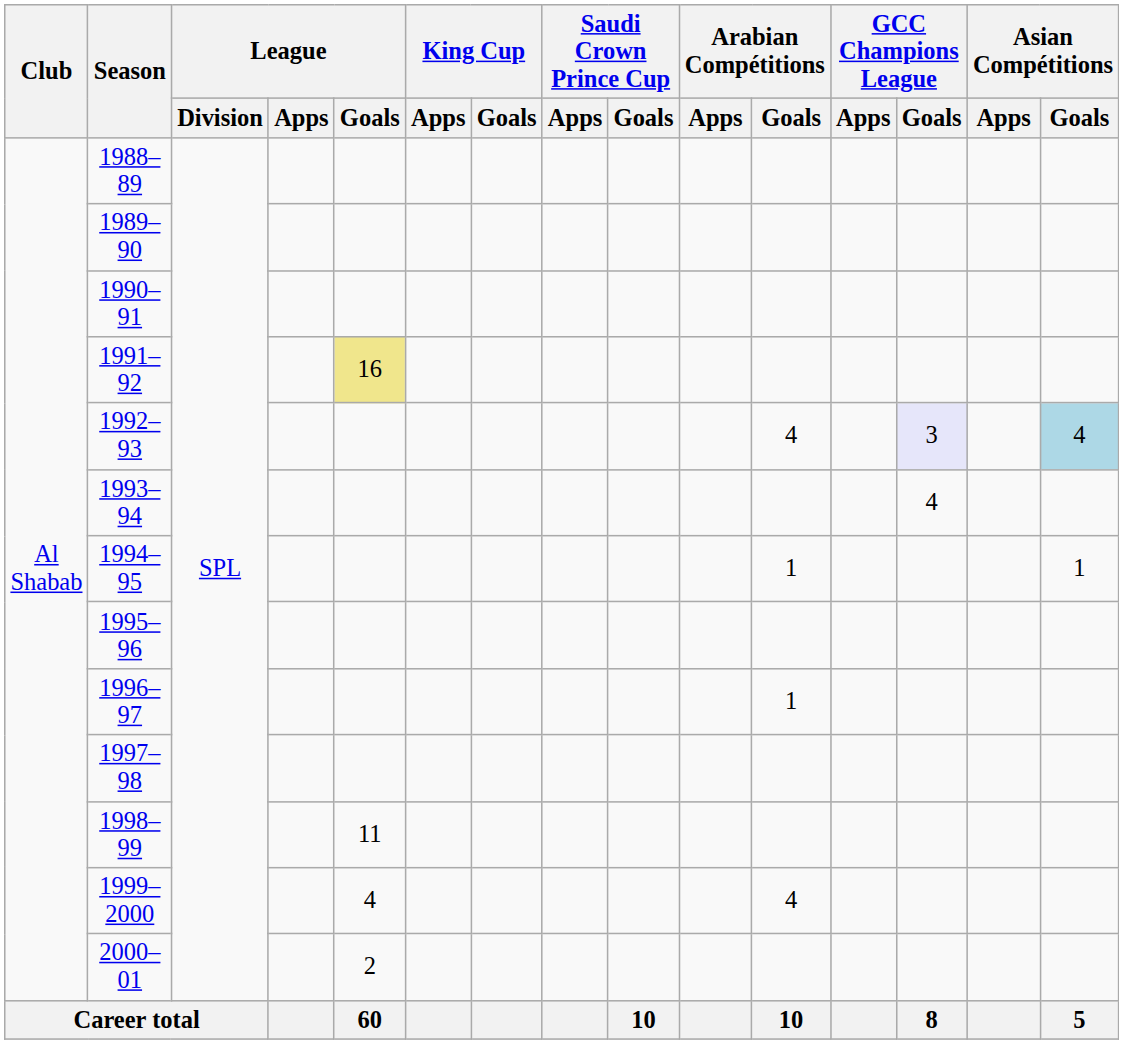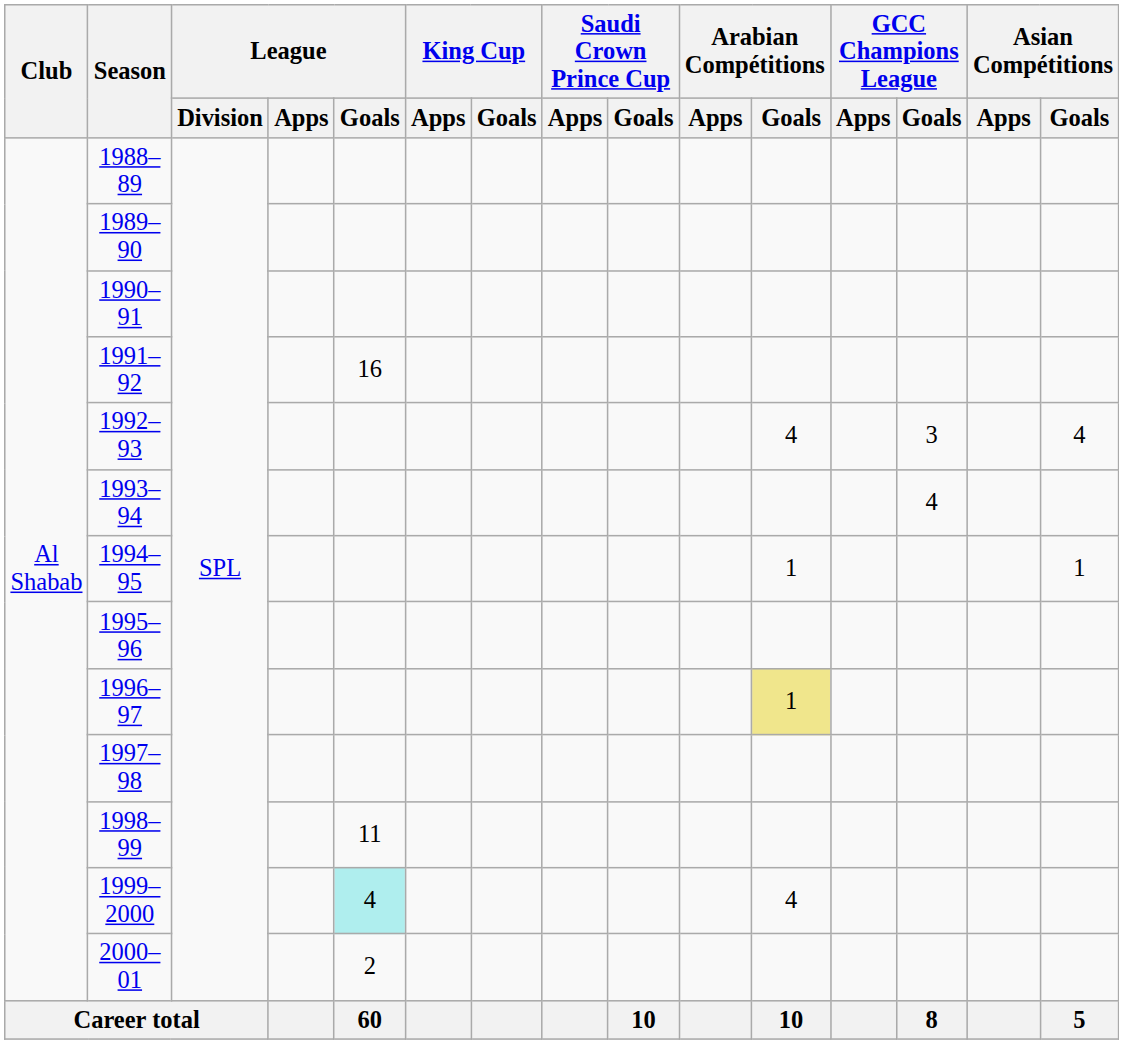(370, 369) khaki background -> (370, 369) no background
(932, 435) lavender background -> (932, 435) no background
(1079, 435) lightblue background -> (1079, 435) no background
(791, 701) no background -> (791, 701) khaki background
(370, 900) no background -> (370, 900) paleturquoise background
